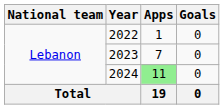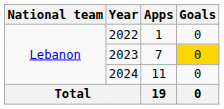(198, 54) no background -> (198, 54) gold background
(159, 74) lightgreen background -> (159, 74) no background
